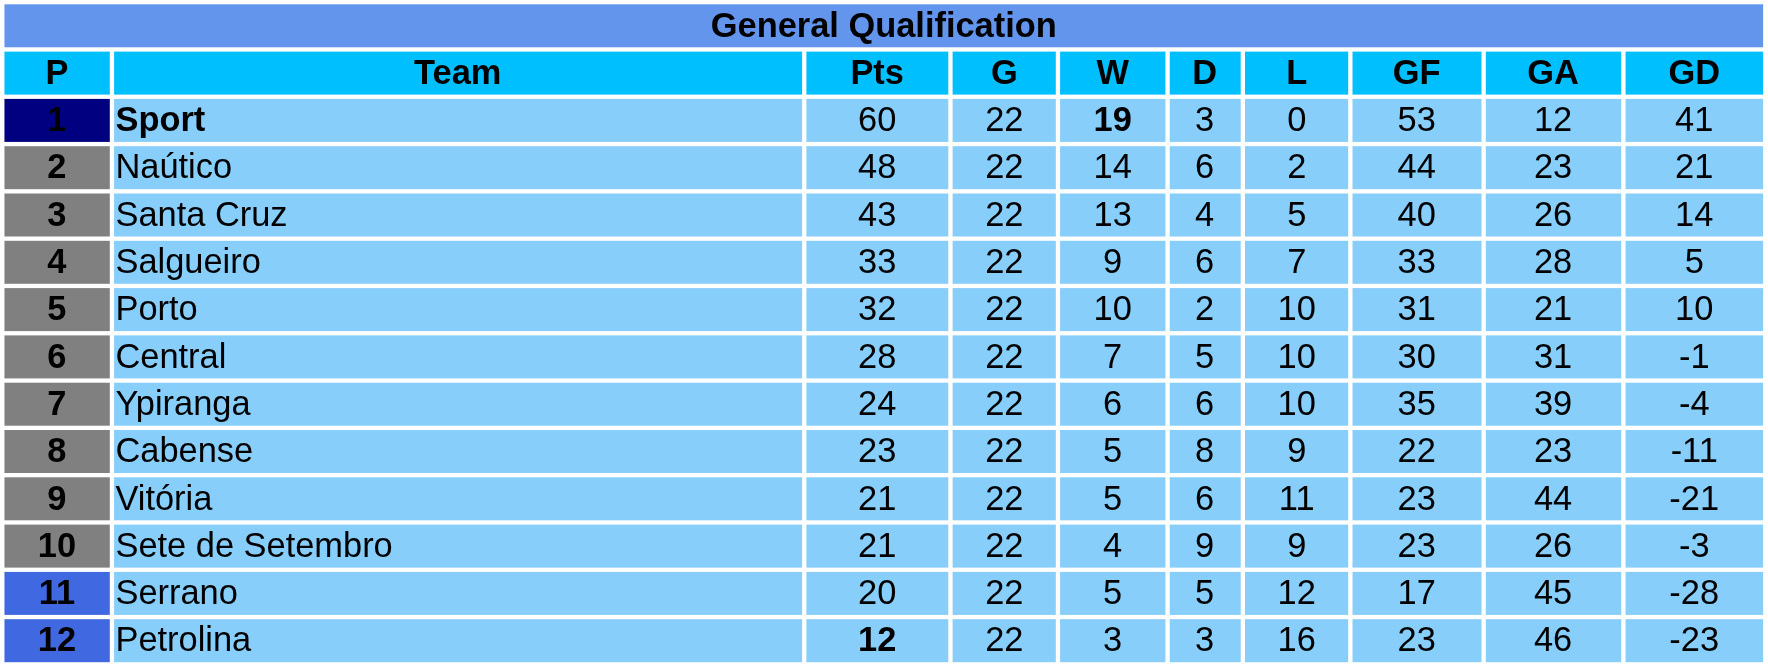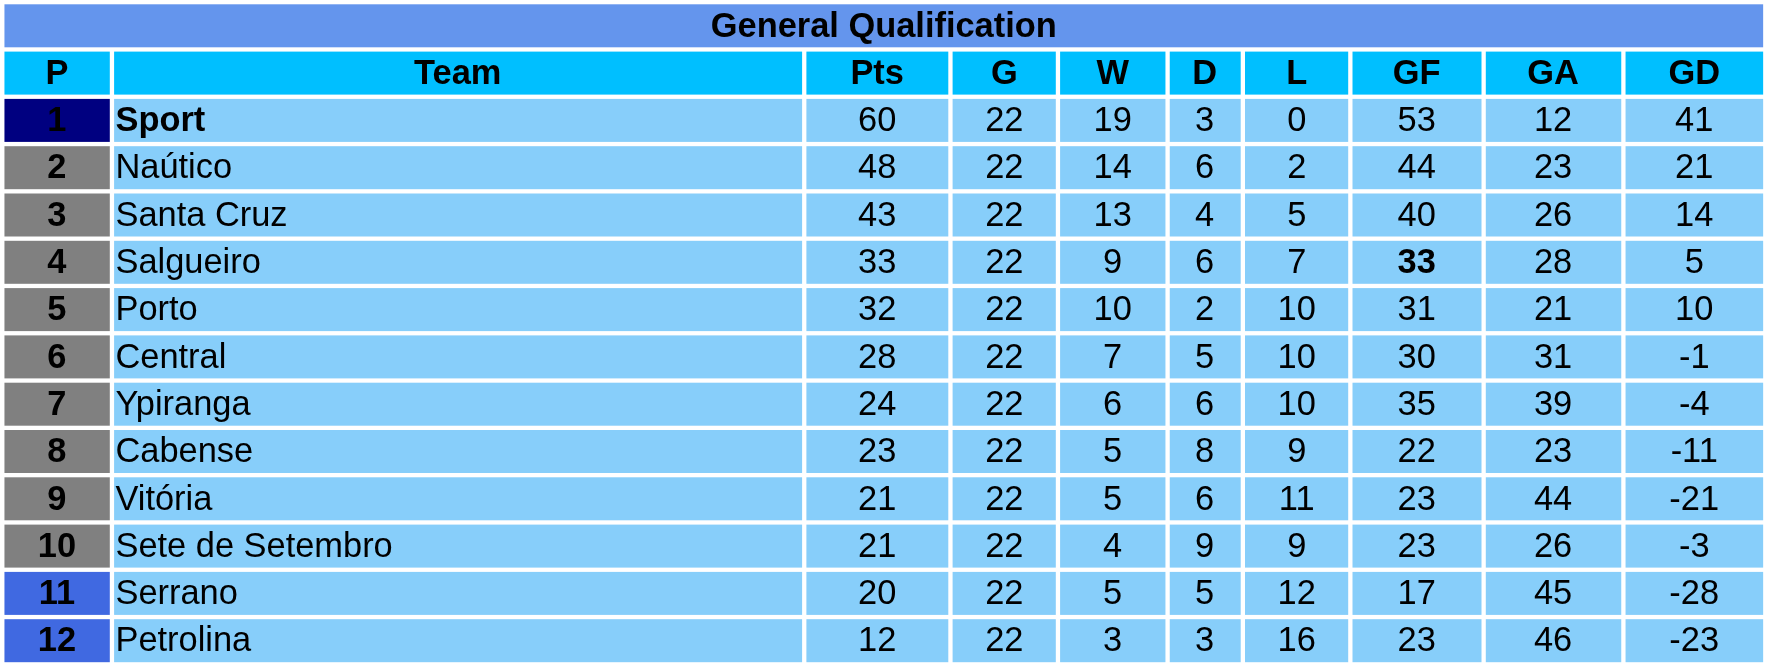(1113, 119) bold -> (1113, 119) normal
(1417, 261) normal -> (1417, 261) bold
(877, 640) bold -> (877, 640) normal
